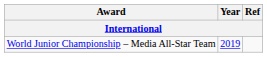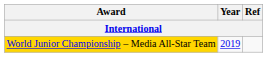(111, 44) no background -> (111, 44) gold background
